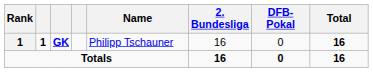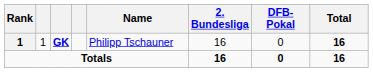(43, 42) bold -> (43, 42) normal
